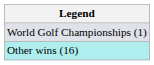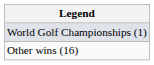(43, 51) paleturquoise background -> (43, 51) no background
